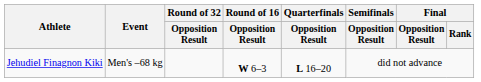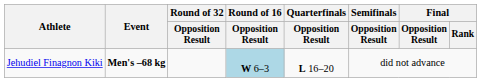(135, 63) normal -> (136, 63) bold
(252, 69) no background -> (255, 69) lightblue background
